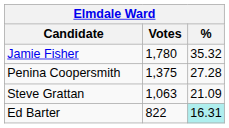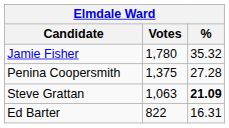(206, 93) normal -> (206, 93) bold
(206, 113) paleturquoise background -> (206, 113) no background
